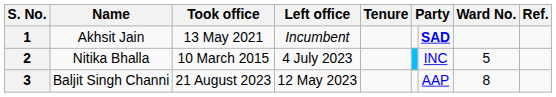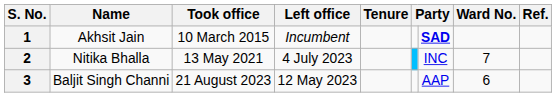(223, 37) 13 May 2021 -> (223, 37) 10 March 2015
(223, 59) 10 March 2015 -> (223, 59) 13 May 2021
(486, 59) 5 -> (486, 59) 7
(486, 80) 8 -> (486, 80) 6
